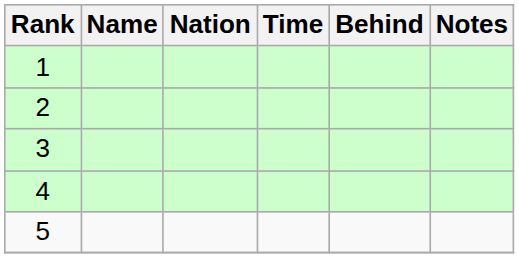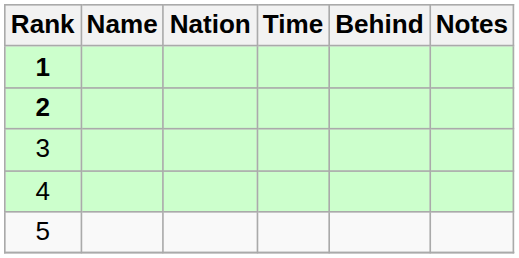(43, 66) normal -> (43, 66) bold
(43, 107) normal -> (43, 107) bold
